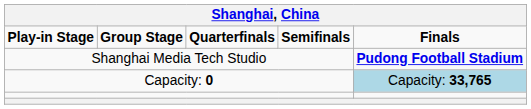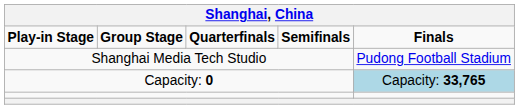(440, 59) bold -> (434, 59) normal
